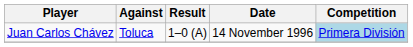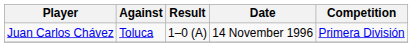(362, 32) lightblue background -> (362, 32) no background
